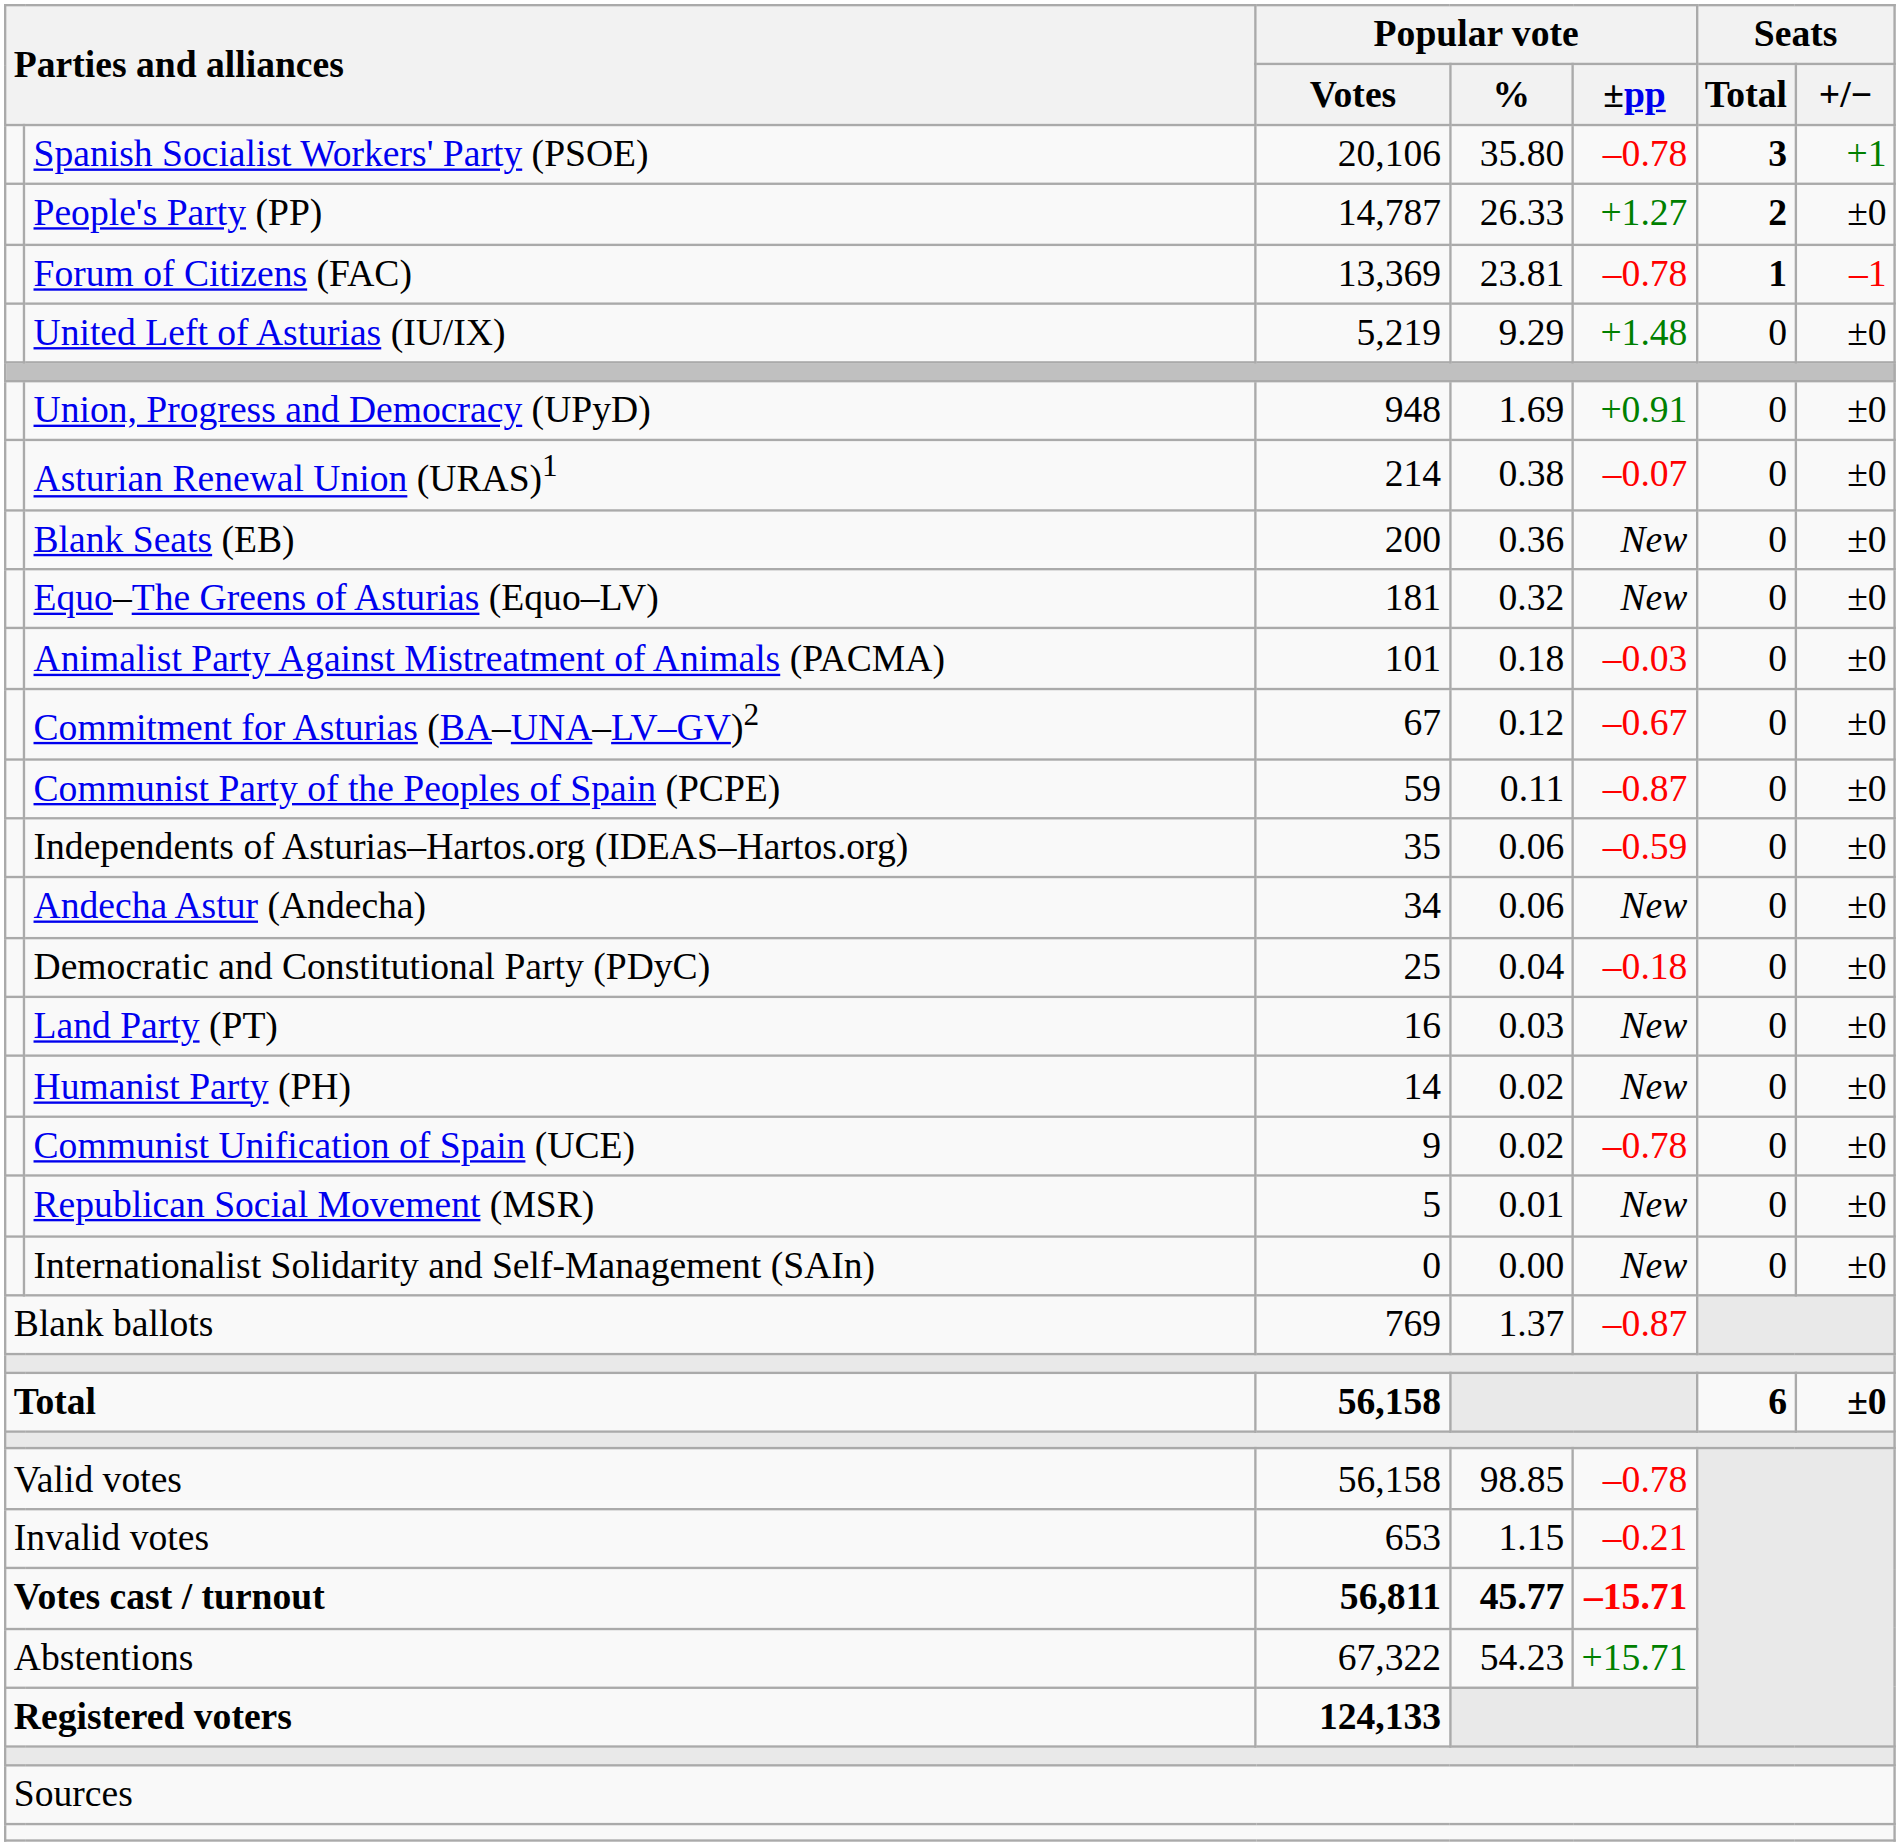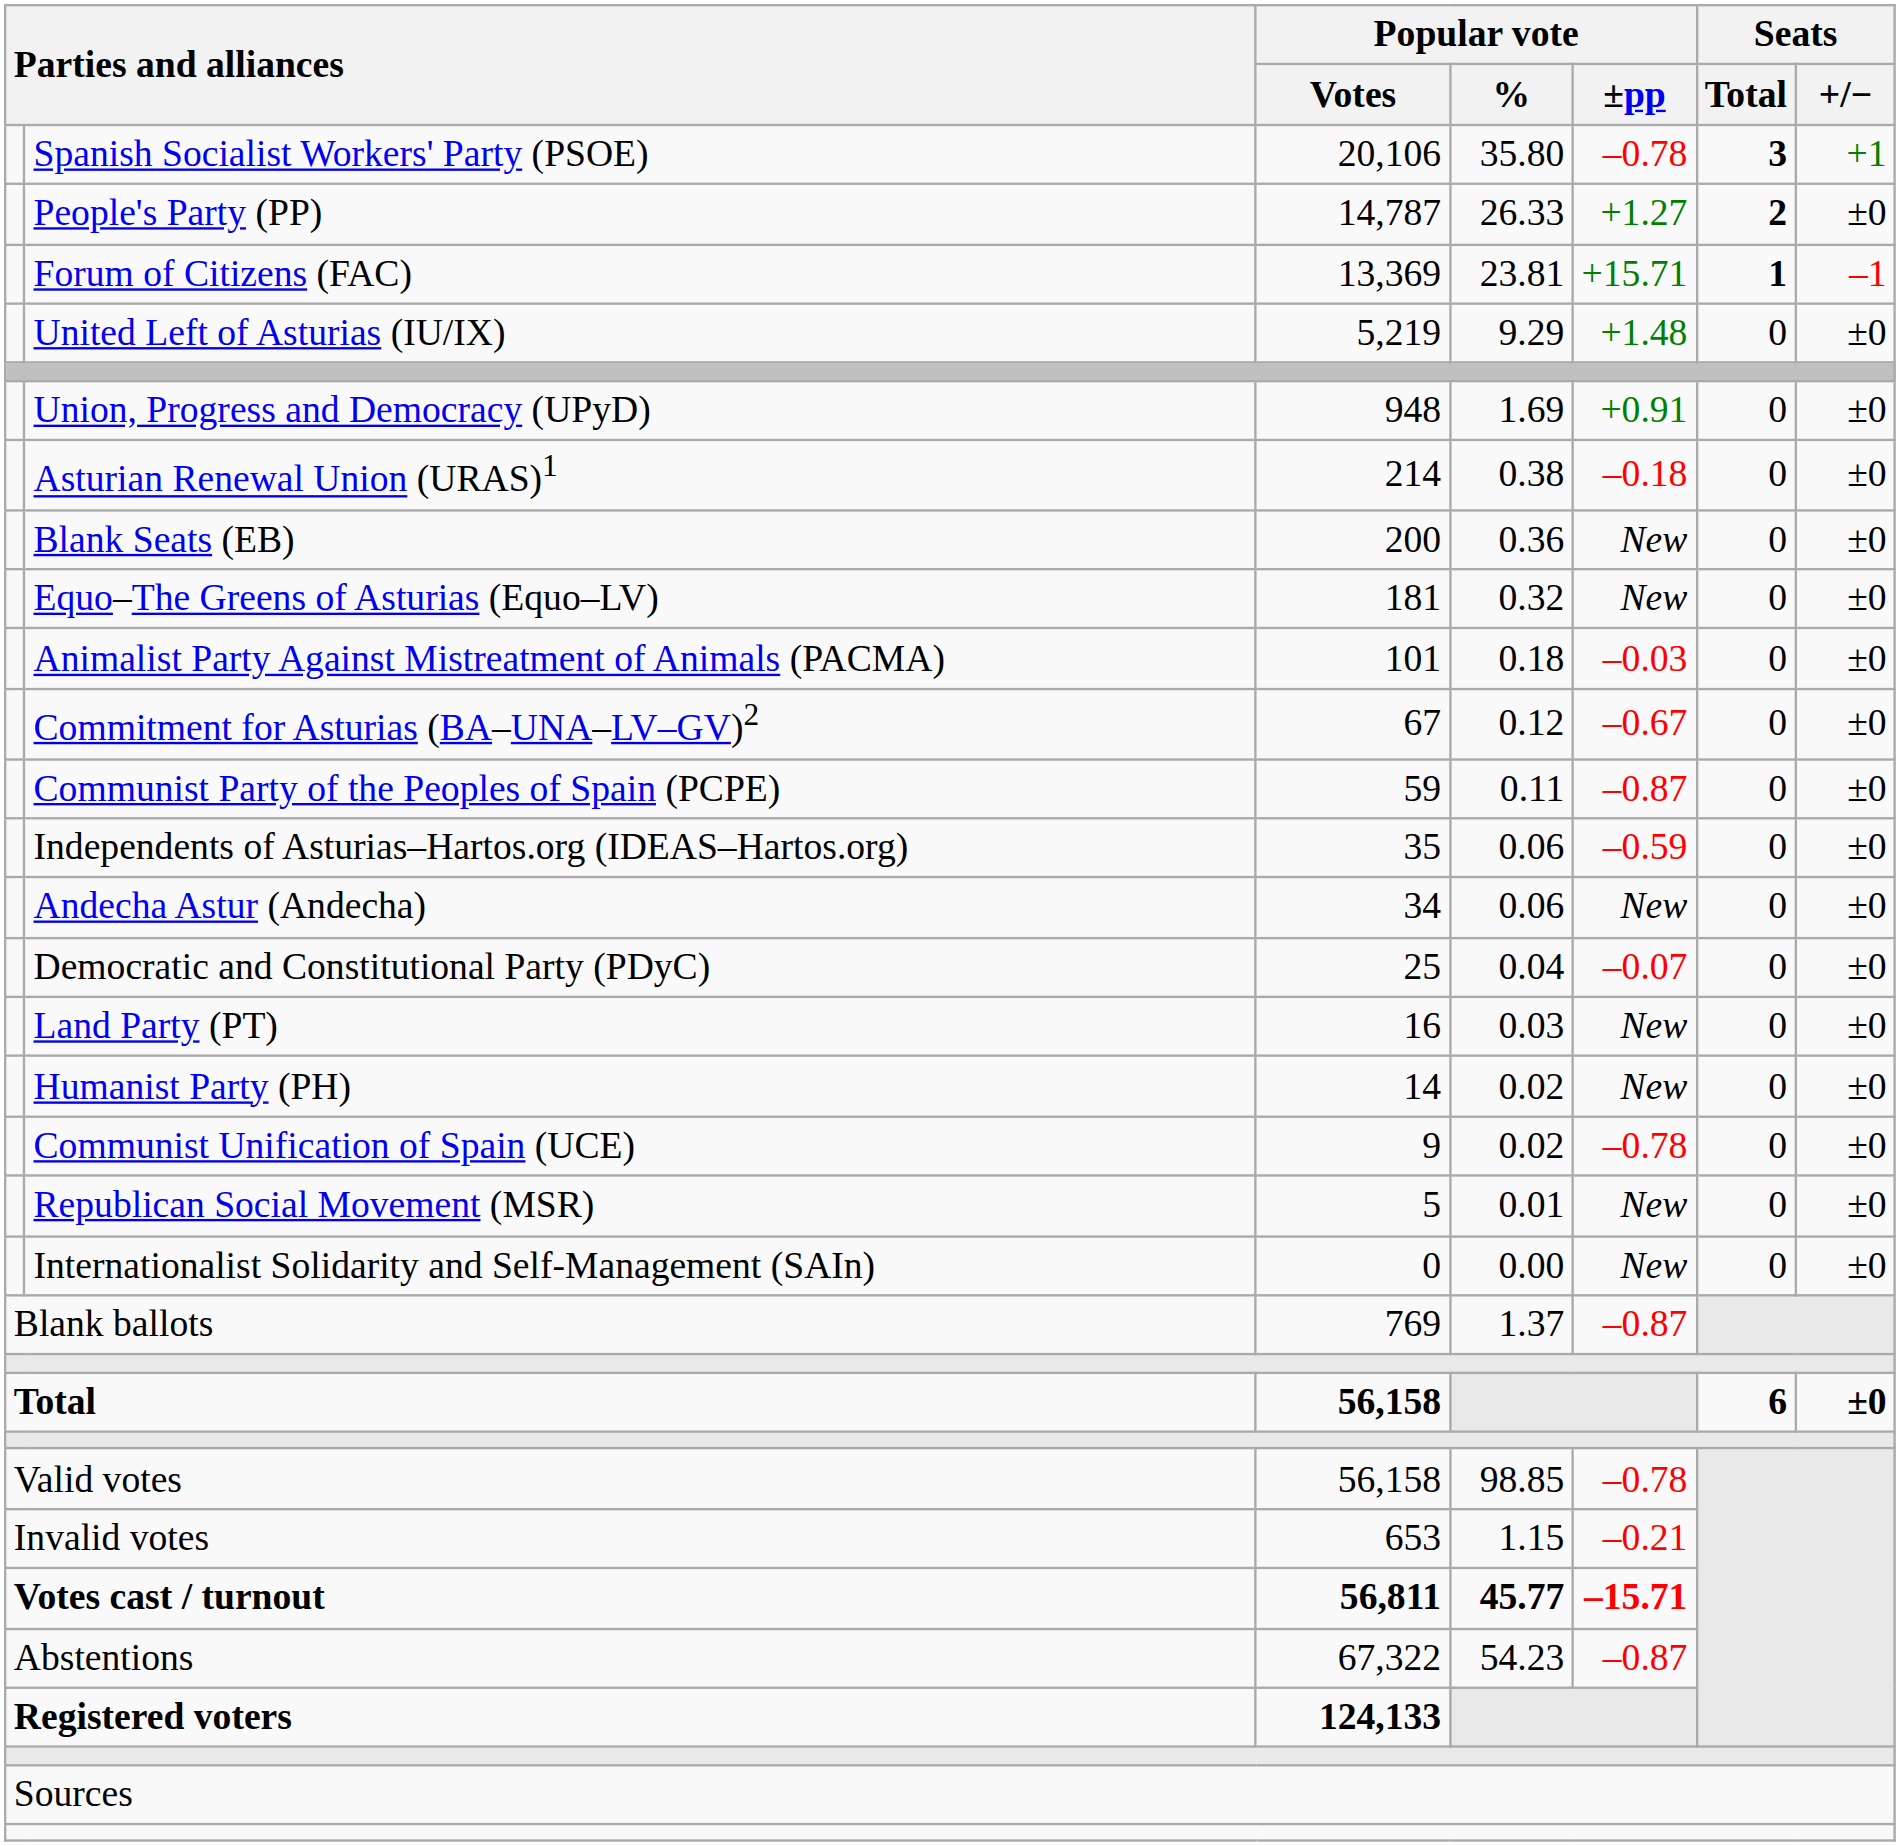(1645, 272) –0.78 -> (1634, 272) +15.71
(1645, 474) –0.07 -> (1645, 474) –0.18
(1645, 966) –0.18 -> (1645, 966) –0.07
(1634, 1657) +15.71 -> (1645, 1657) –0.87
